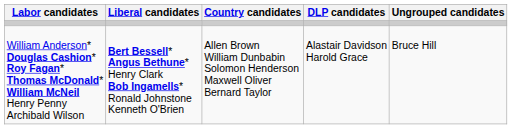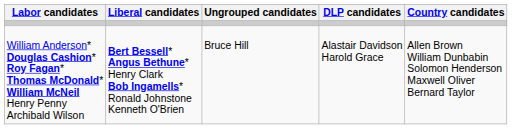columns swapped: (253, 12) <-> (448, 12)
